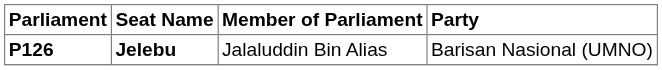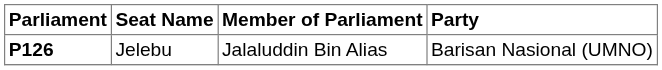(146, 49) bold -> (144, 49) normal
